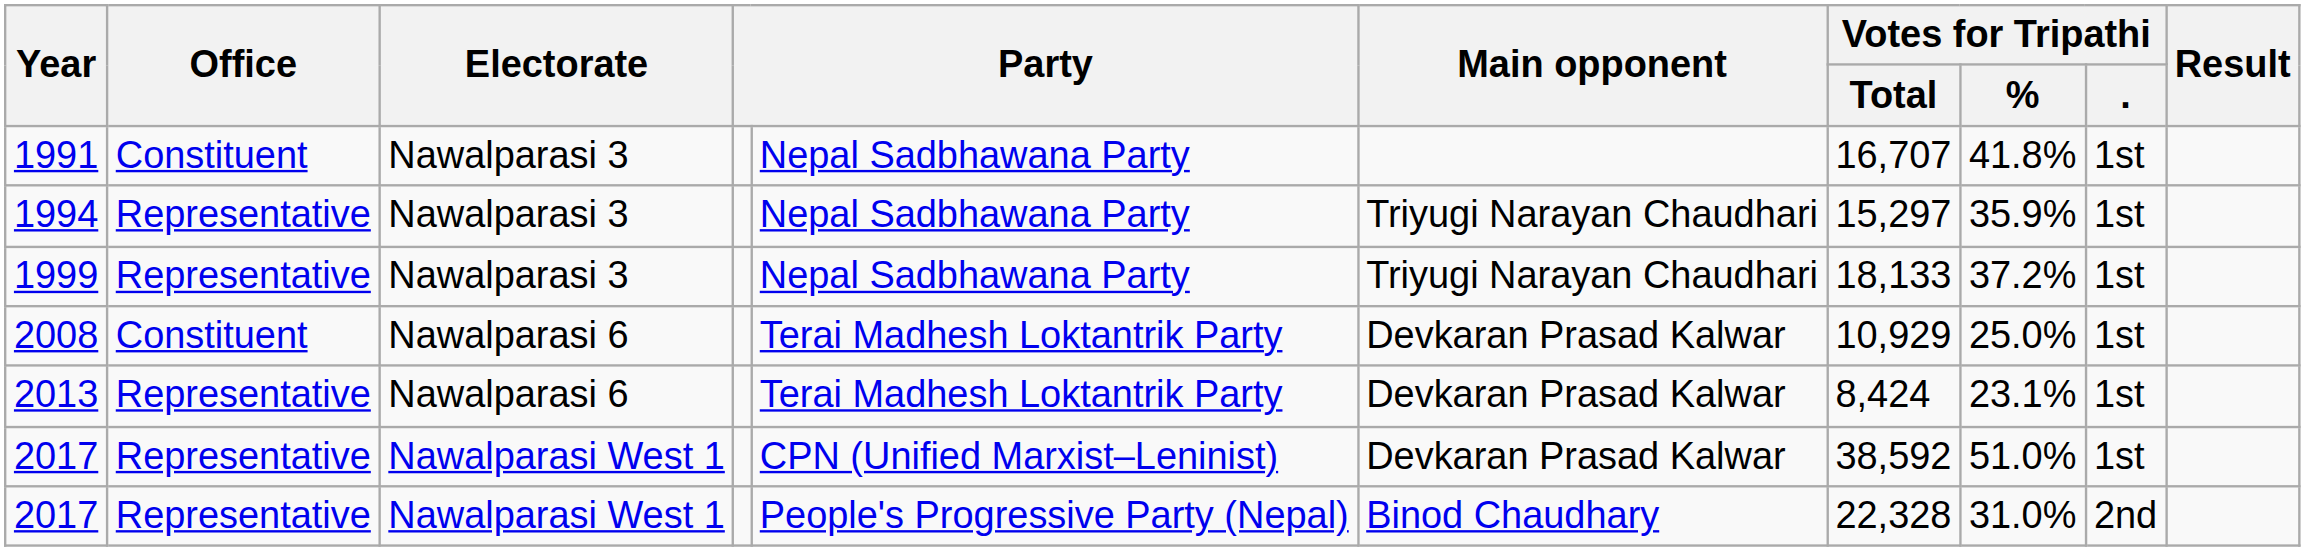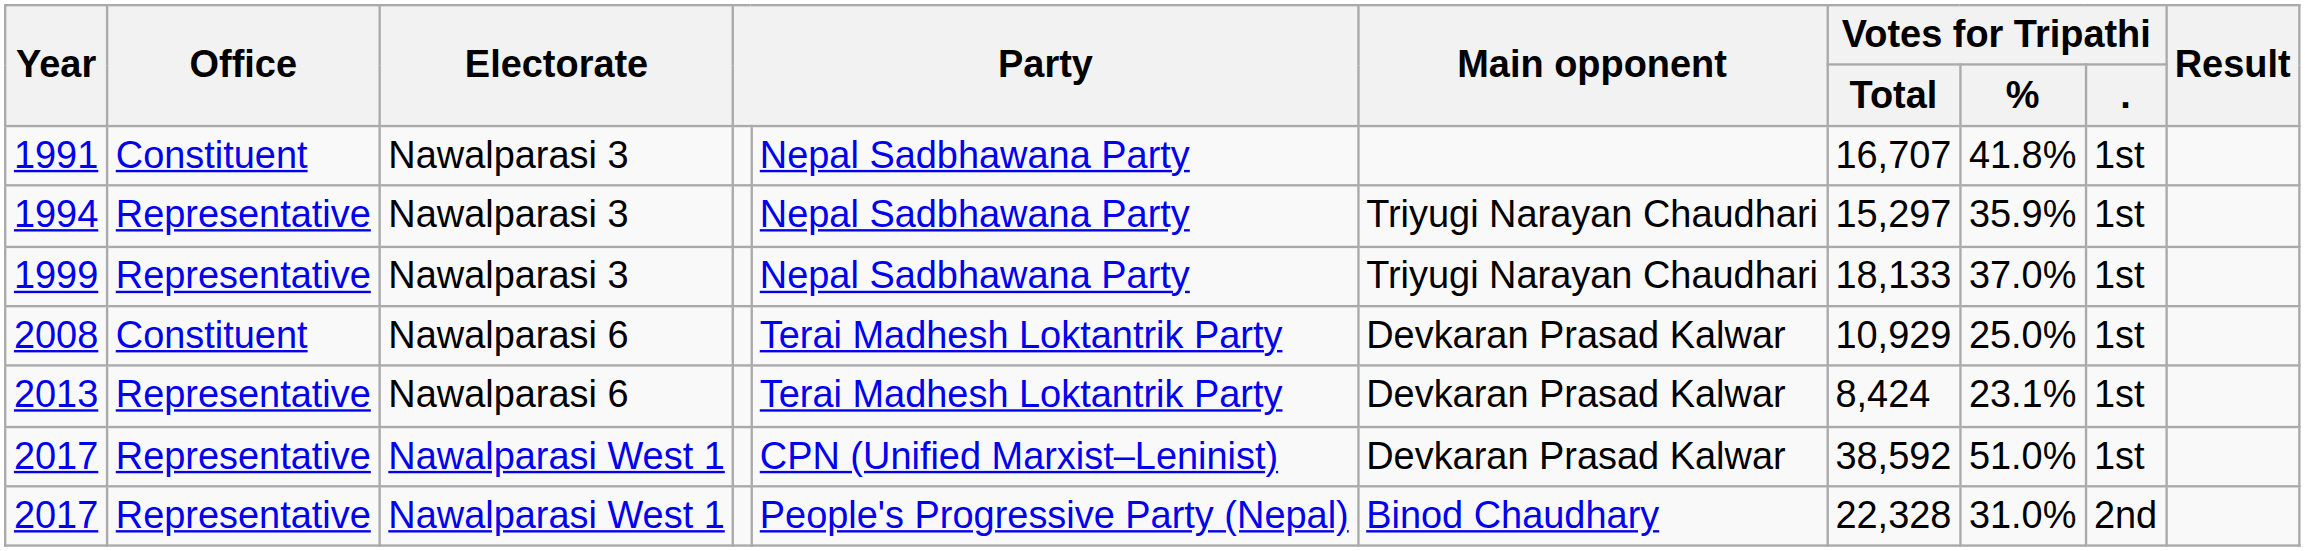(2023, 275) 37.2% -> (2023, 275) 37.0%
